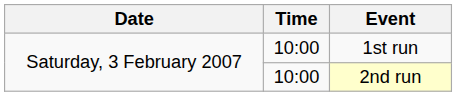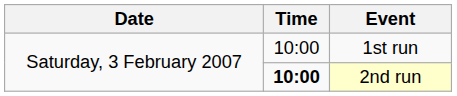(296, 76) normal -> (296, 76) bold
